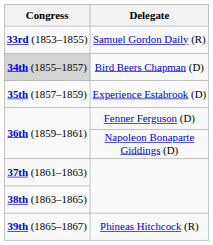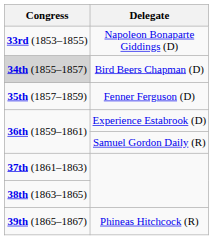(149, 39) Samuel Gordon Daily (R) -> (149, 41) Napoleon Bonaparte Giddings (D)
(149, 94) Experience Estabrook (D) -> (149, 96) Fenner Ferguson (D)
(149, 118) Fenner Ferguson (D) -> (149, 121) Experience Estabrook (D)
(149, 144) Napoleon Bonaparte Giddings (D) -> (149, 142) Samuel Gordon Daily (R)
